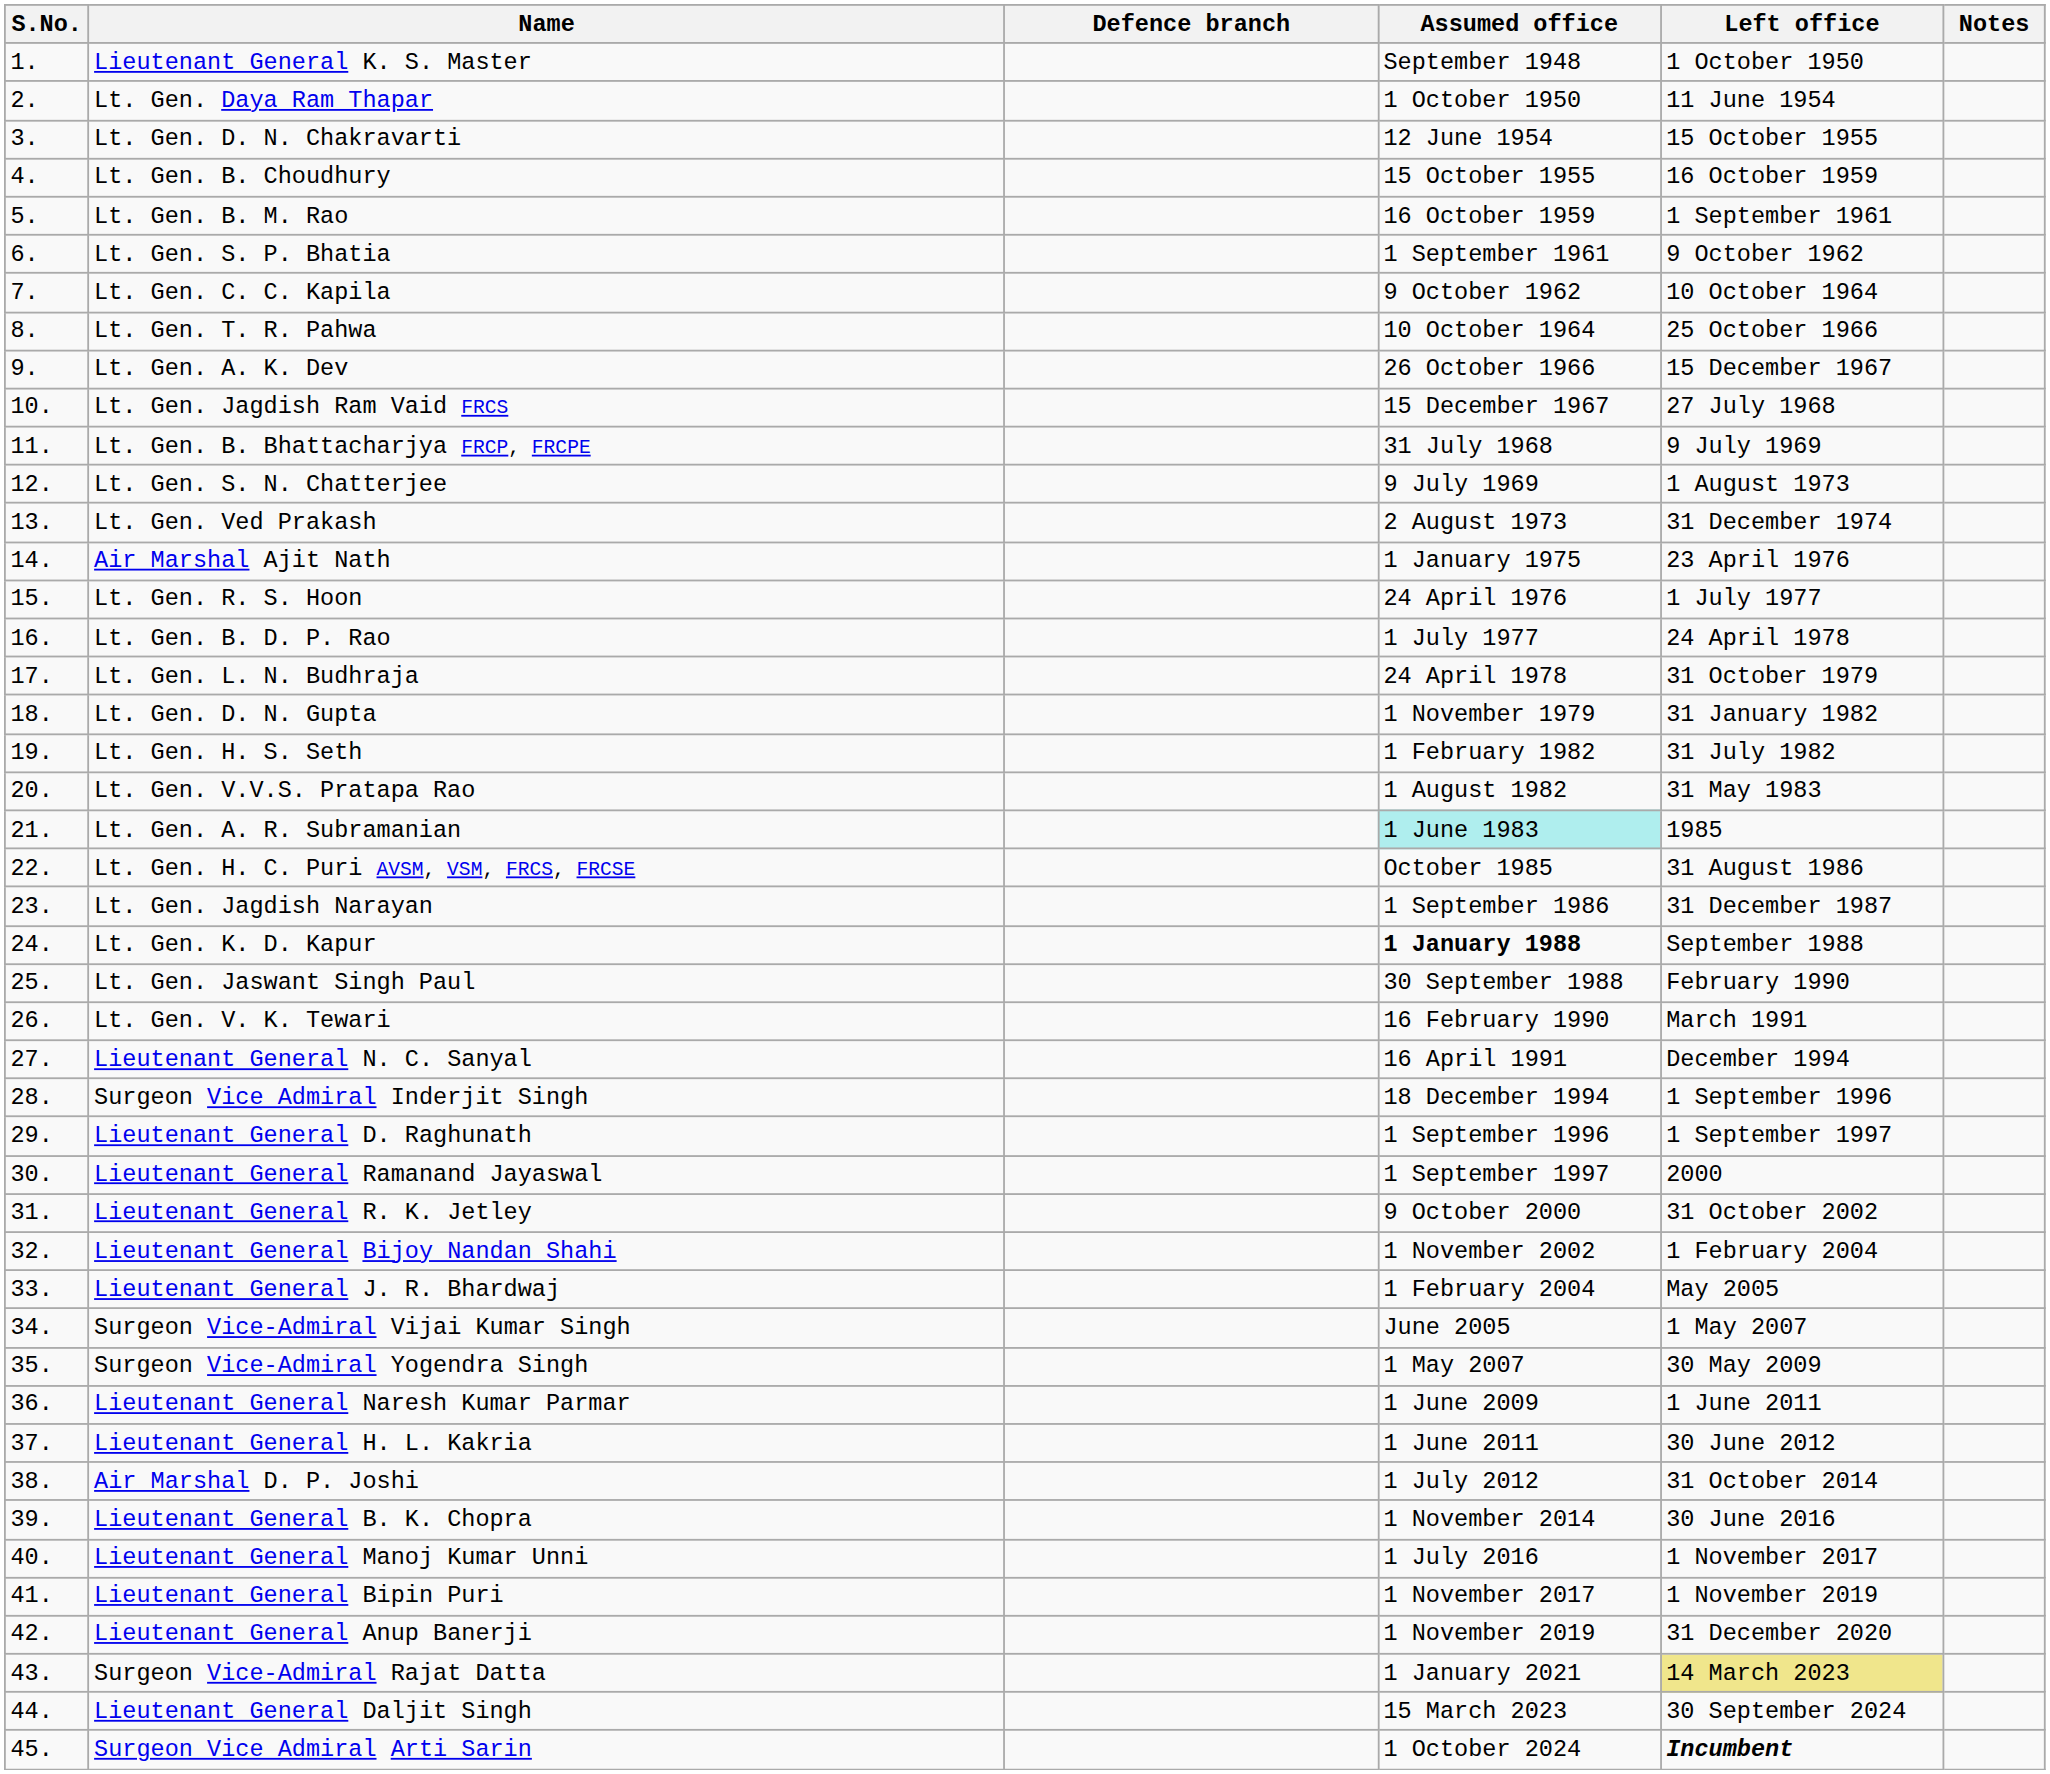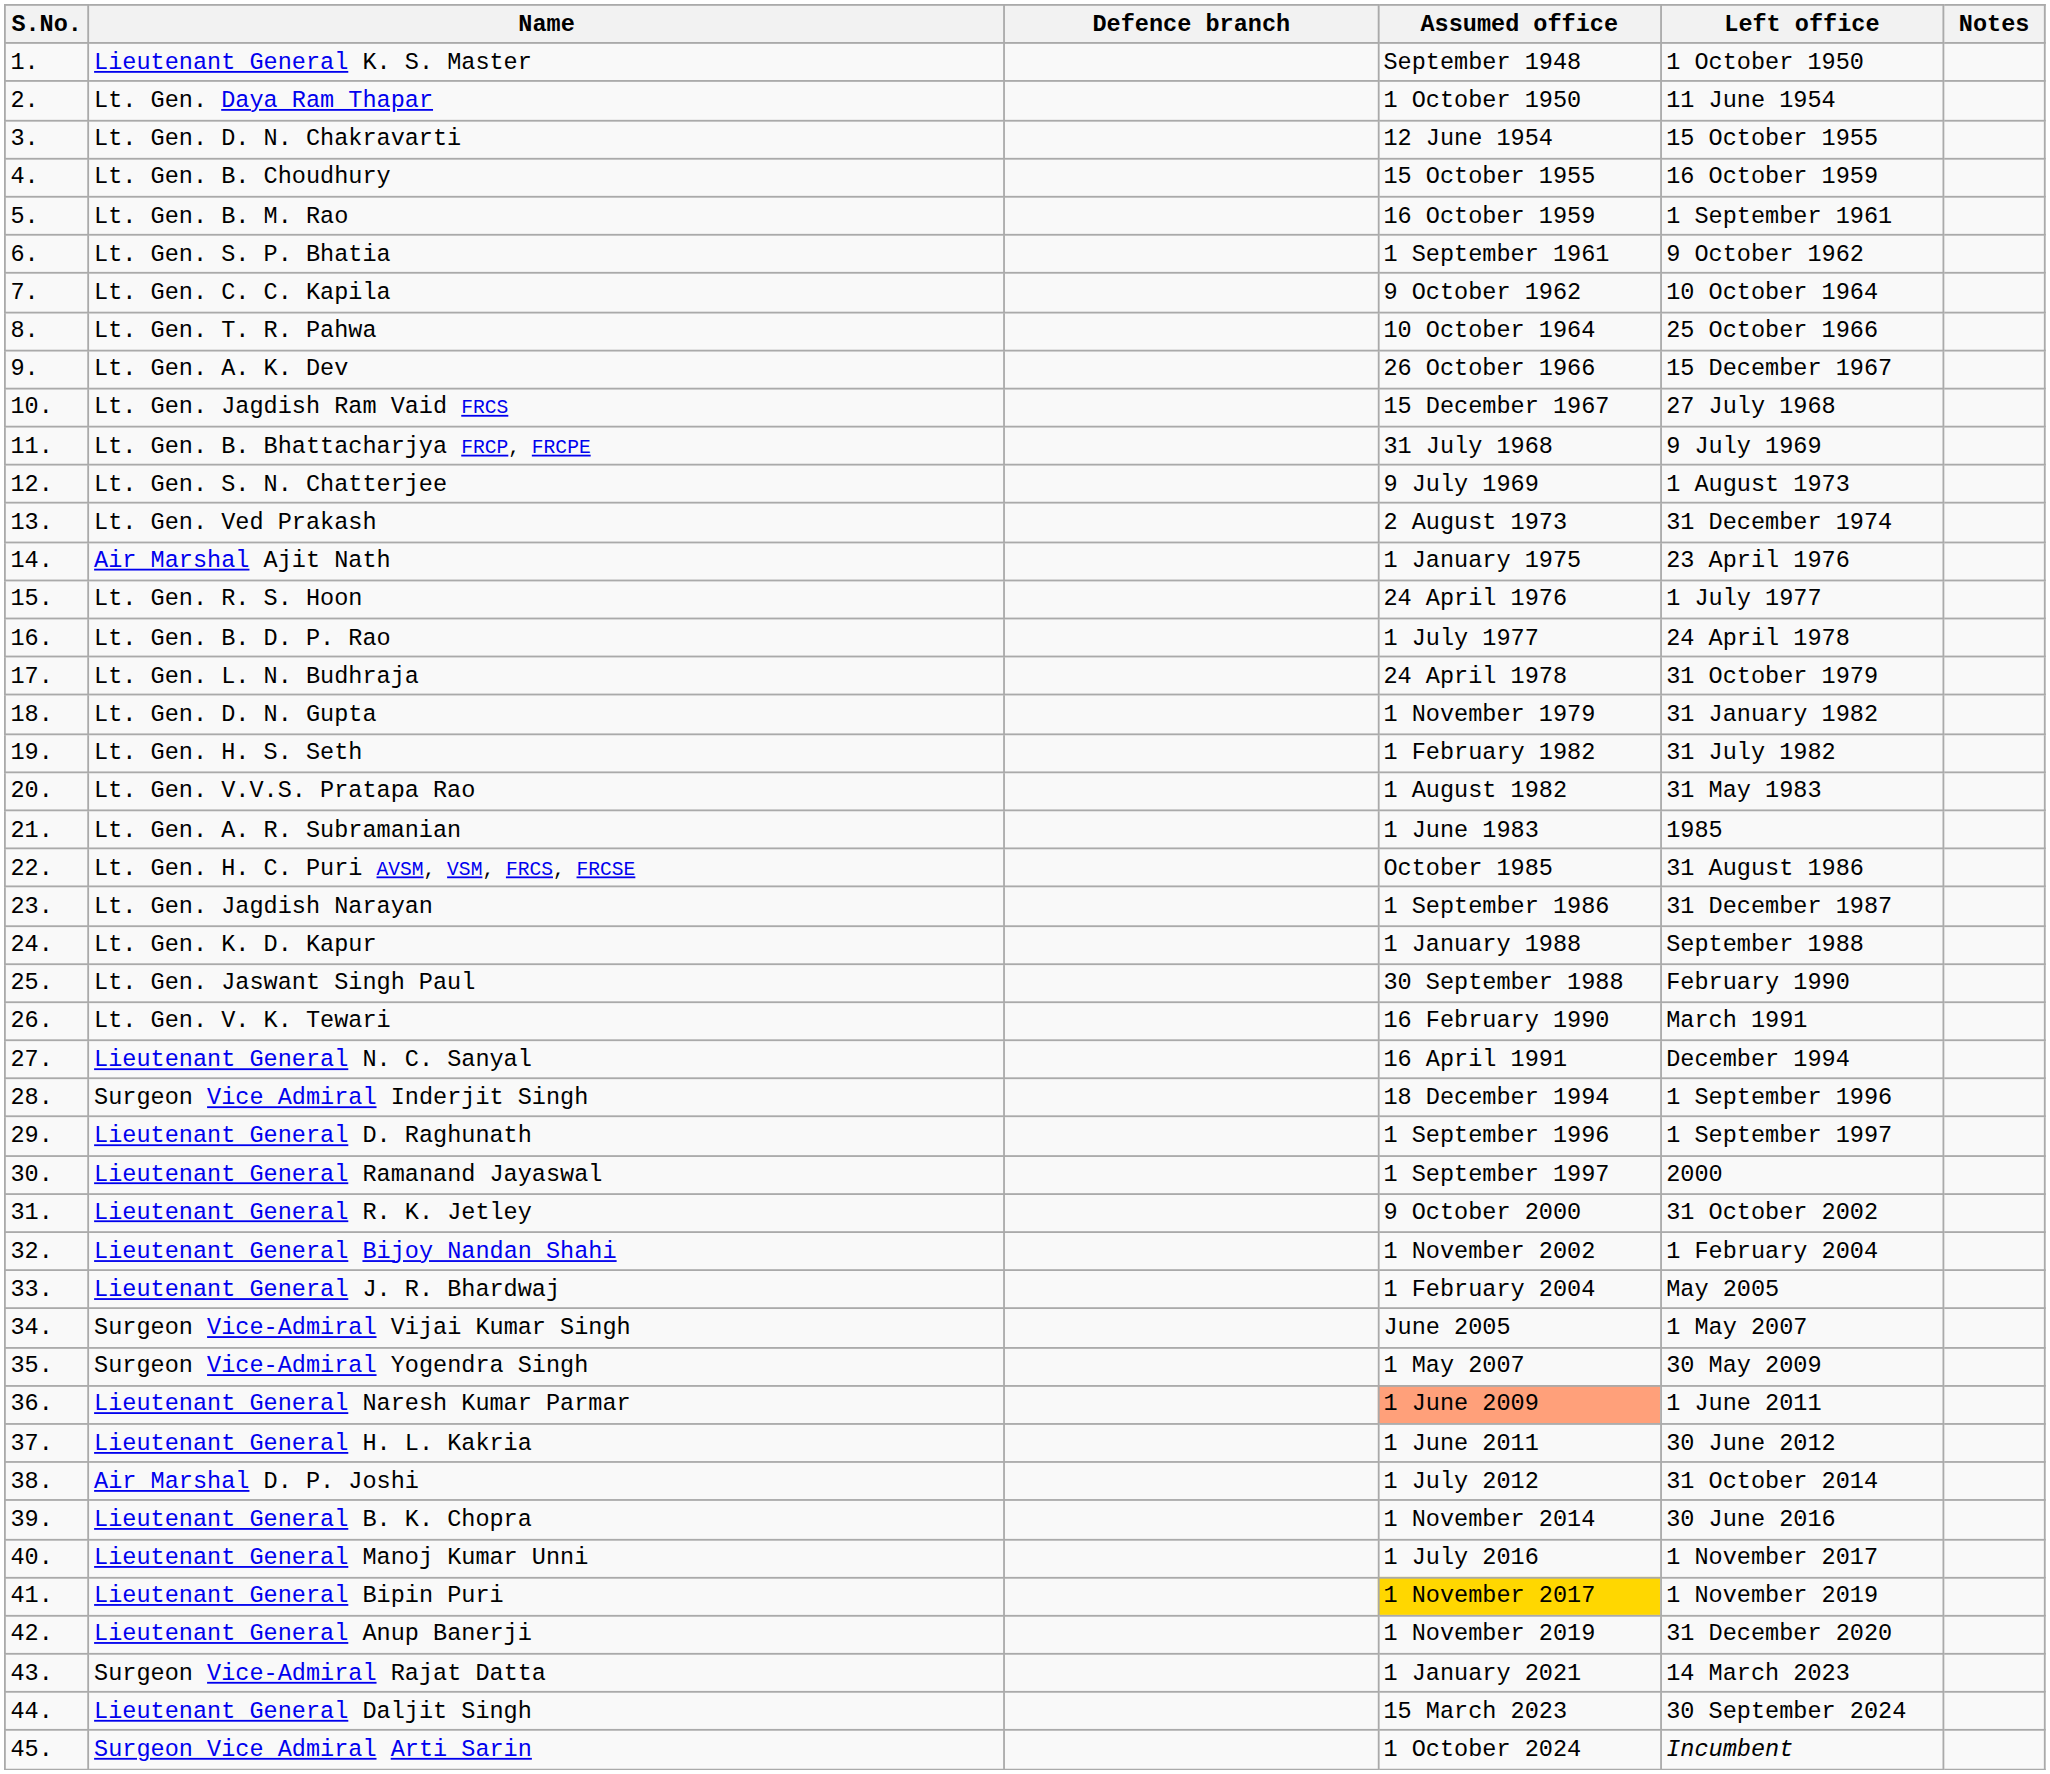(1461, 829) paleturquoise background -> (1461, 829) no background
(1482, 944) bold -> (1482, 944) normal
(1461, 1405) no background -> (1461, 1405) lightsalmon background
(1489, 1596) no background -> (1489, 1596) gold background
(1758, 1673) khaki background -> (1758, 1673) no background
(1730, 1750) bold -> (1730, 1750) normal
